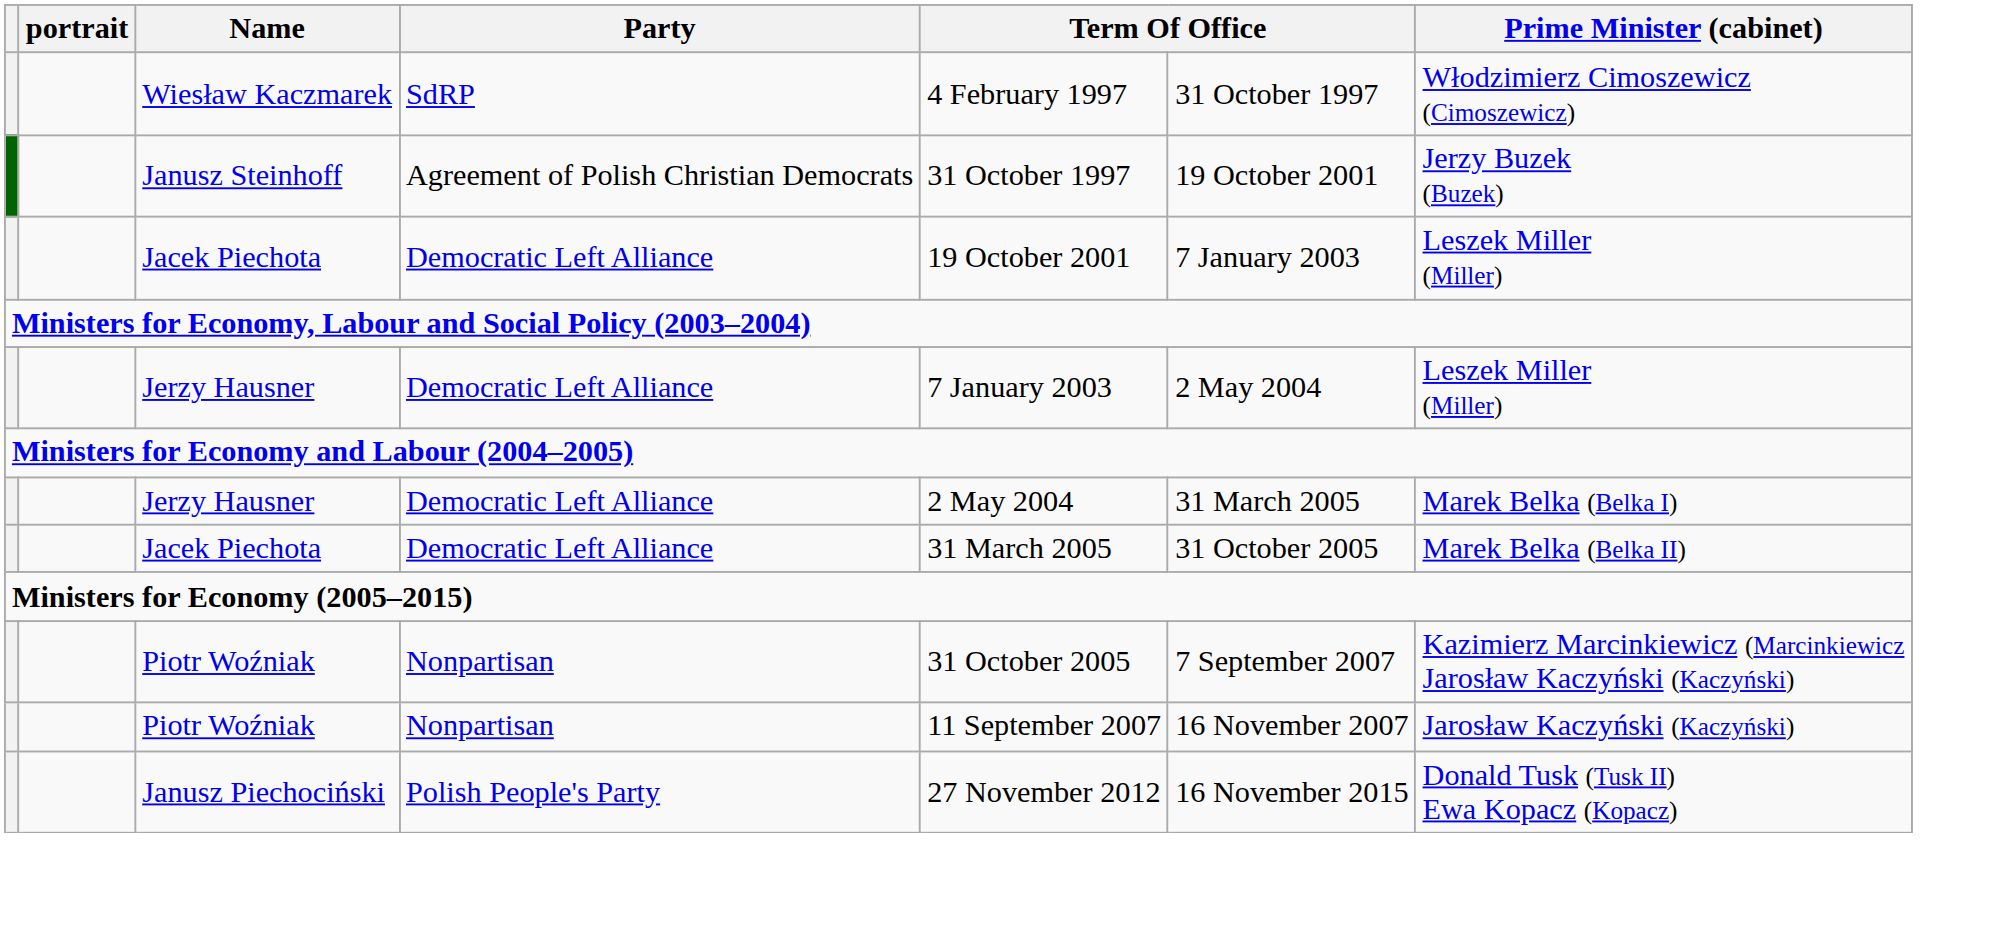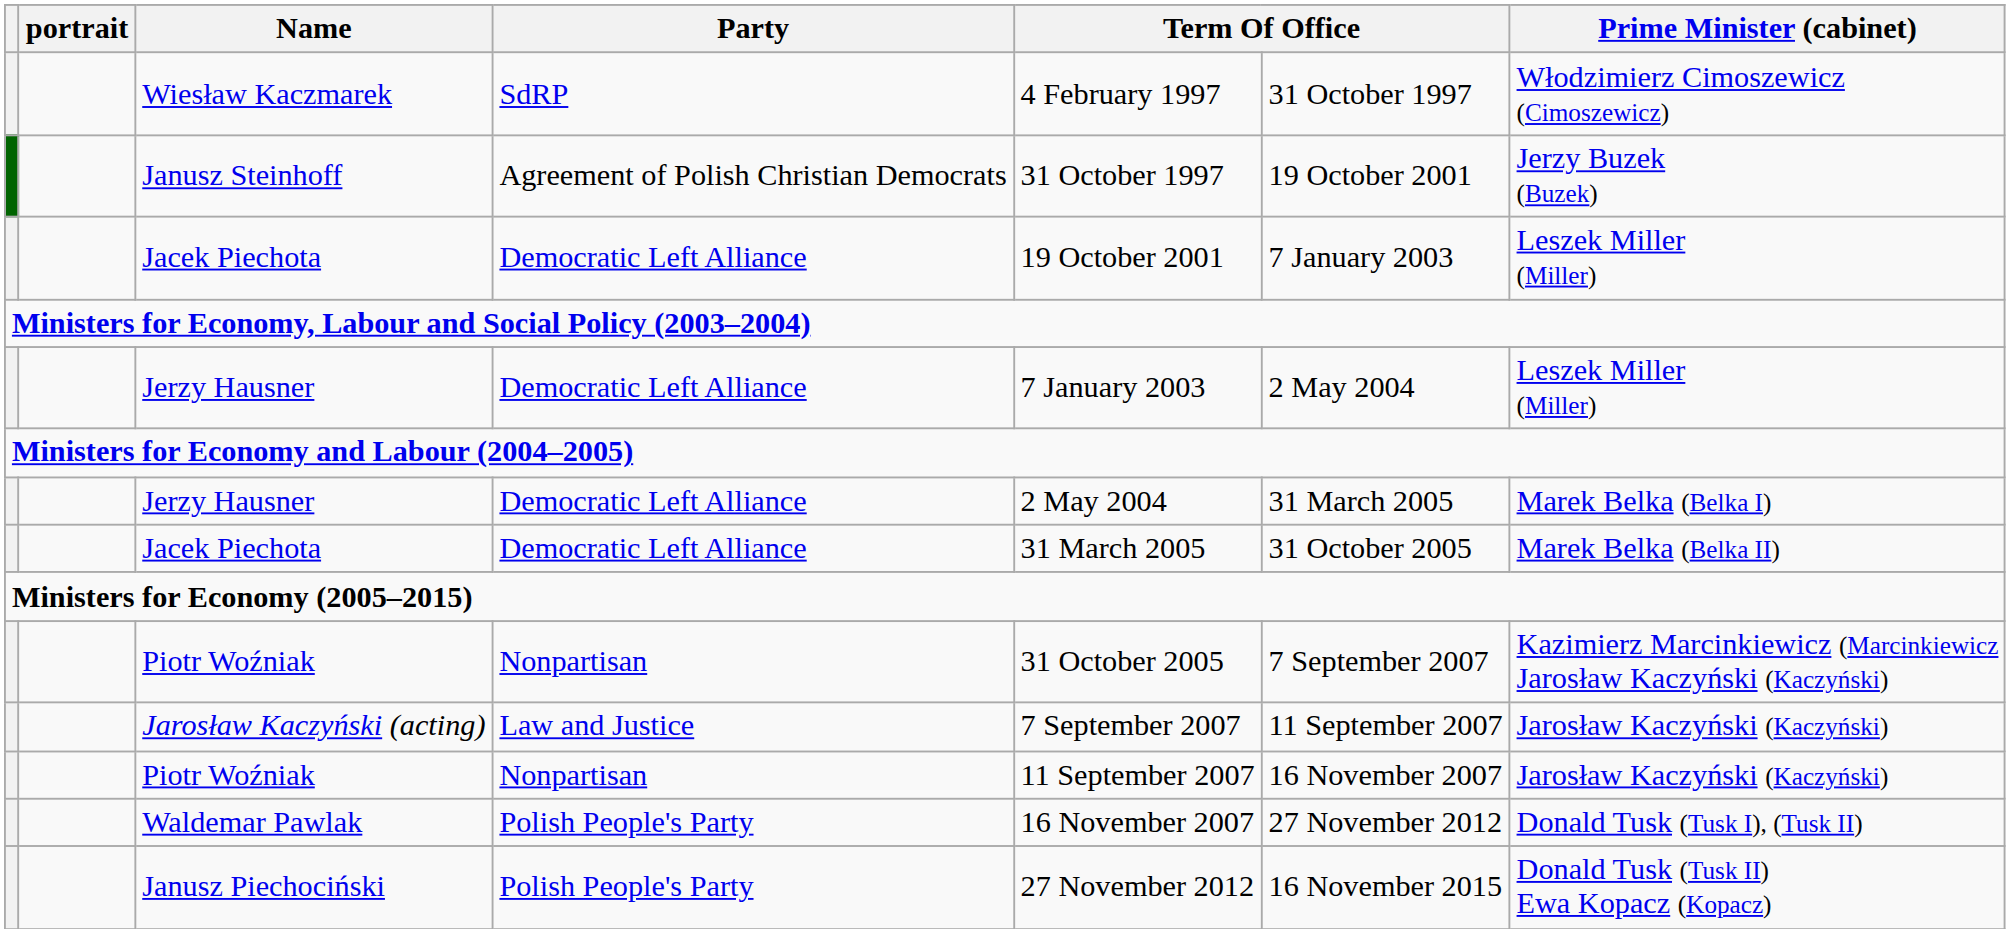+ row: (314, 726)
+ row: (252, 822)
